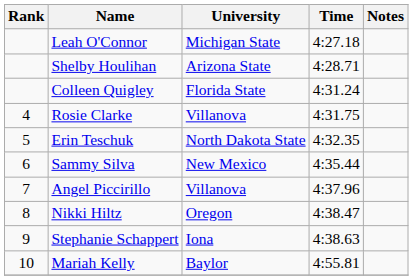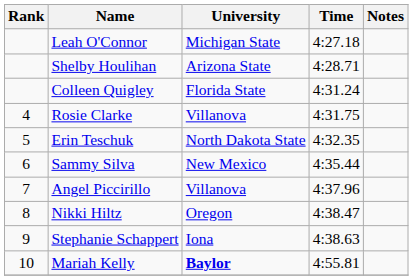(207, 262) normal -> (208, 262) bold
